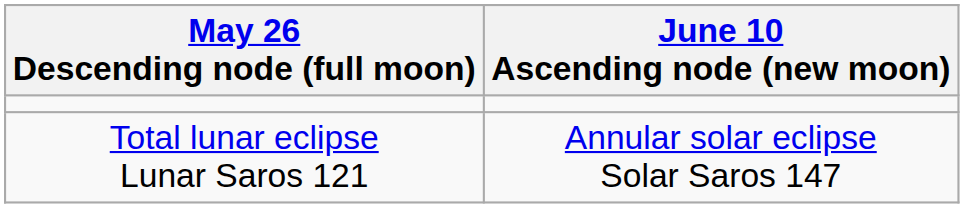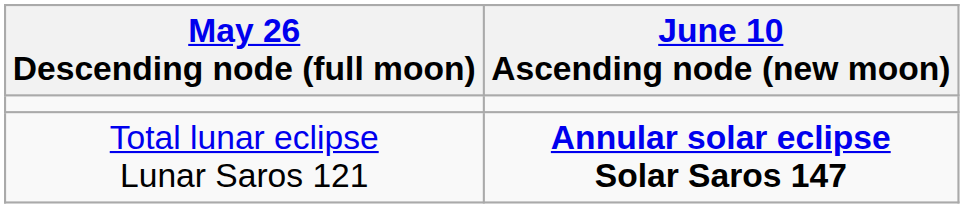(721, 156) normal -> (721, 156) bold
